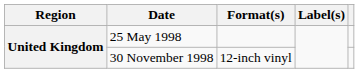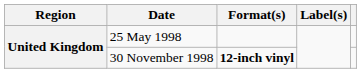(256, 57) normal -> (257, 57) bold
